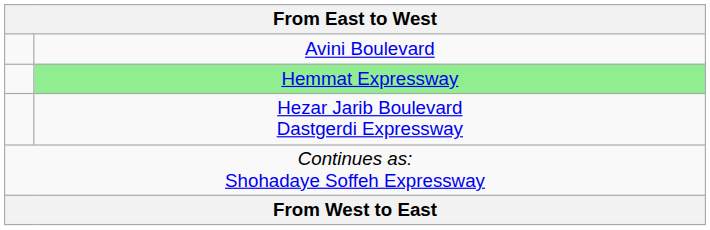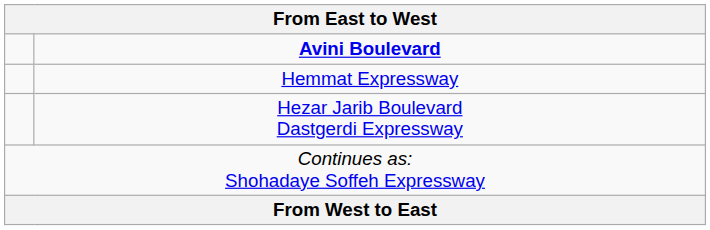(370, 49) normal -> (370, 49) bold
(370, 78) lightgreen background -> (370, 78) no background
